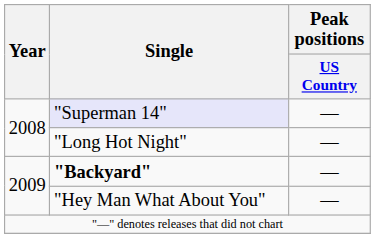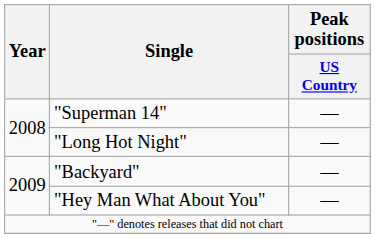(110, 113) lavender background -> (110, 113) no background
(103, 171) bold -> (97, 171) normal
